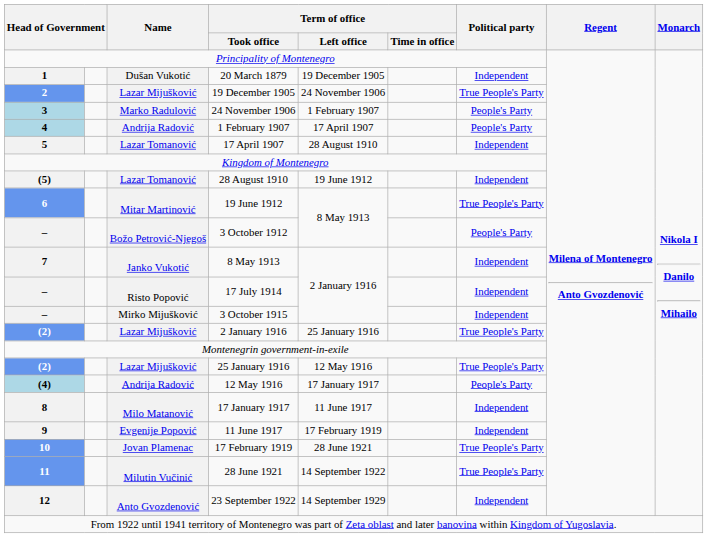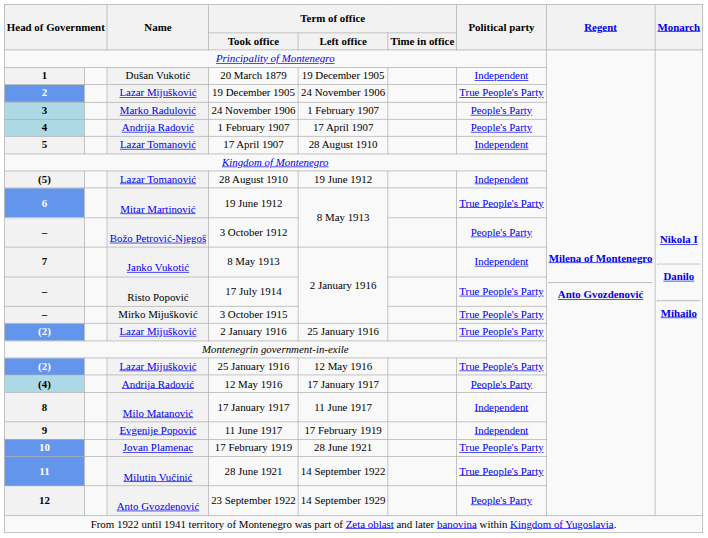(501, 291) Independent -> (501, 291) True People's Party
(501, 314) Independent -> (501, 314) True People's Party
(501, 500) Independent -> (501, 500) People's Party
